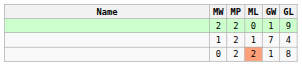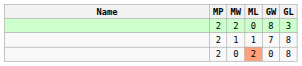columns swapped: (236, 11) <-> (218, 11)
(271, 26) 1 -> (271, 26) 8
(288, 26) 9 -> (288, 26) 3
(288, 40) 4 -> (288, 40) 8
(271, 54) 1 -> (271, 54) 0
